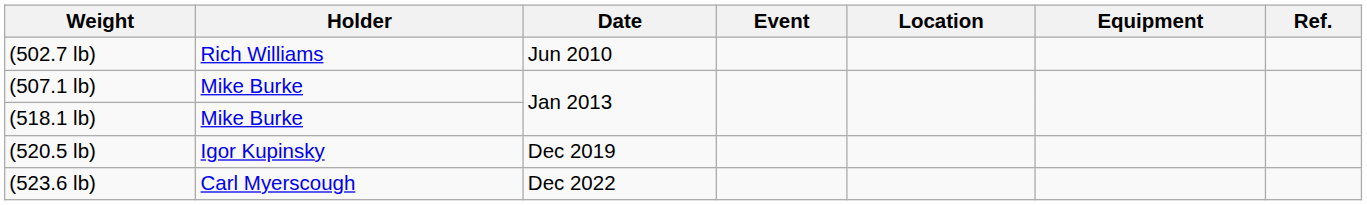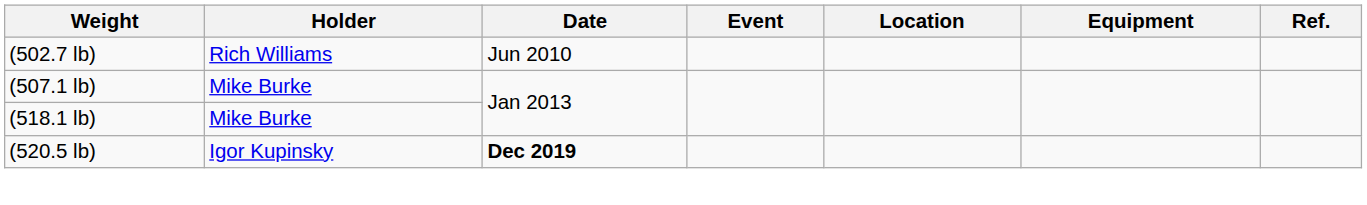(572, 151) normal -> (532, 151) bold
- row: (53, 183)
